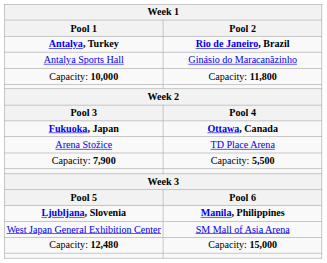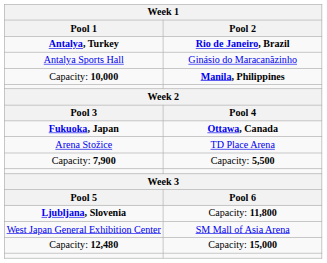(243, 76) Capacity: 11,800 -> (243, 76) Manila, Philippines
(243, 213) Manila, Philippines -> (243, 213) Capacity: 11,800
